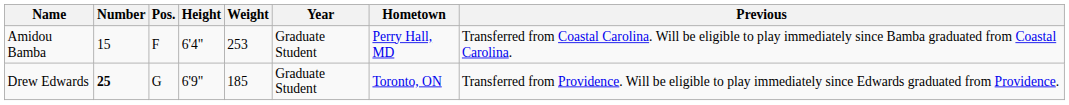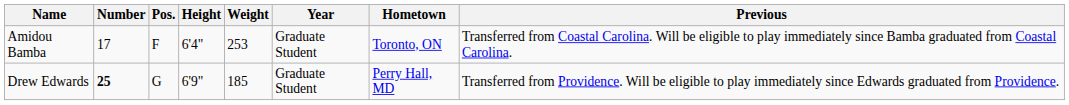(104, 44) 15 -> (104, 44) 17
(402, 44) Perry Hall, MD -> (407, 44) Toronto, ON
(407, 81) Toronto, ON -> (402, 81) Perry Hall, MD
